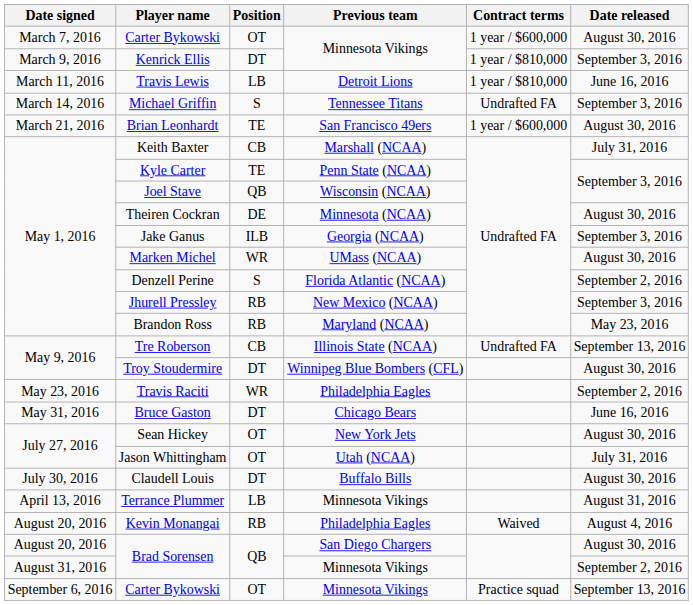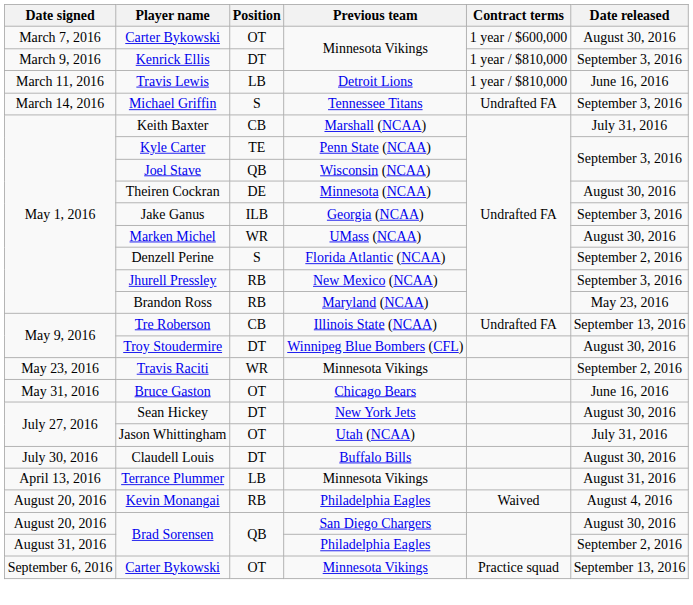- row: (60, 125)
(375, 390) Philadelphia Eagles -> (375, 368) Minnesota Vikings
(257, 412) DT -> (257, 390) OT
(257, 434) OT -> (257, 412) DT
(375, 567) Minnesota Vikings -> (375, 545) Philadelphia Eagles
